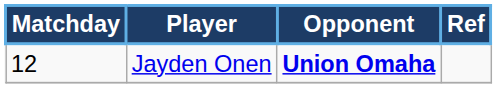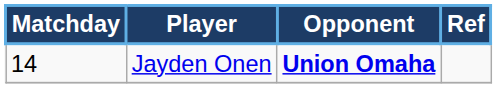(24, 63) 12 -> (24, 63) 14
